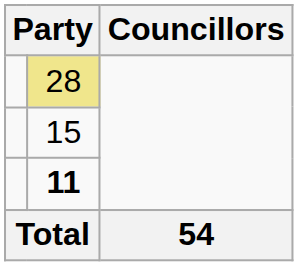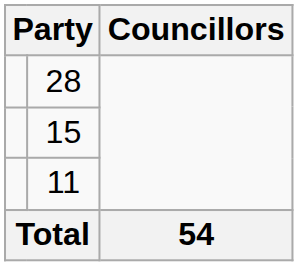(63, 81) khaki background -> (63, 81) no background
(63, 183) bold -> (63, 183) normal
